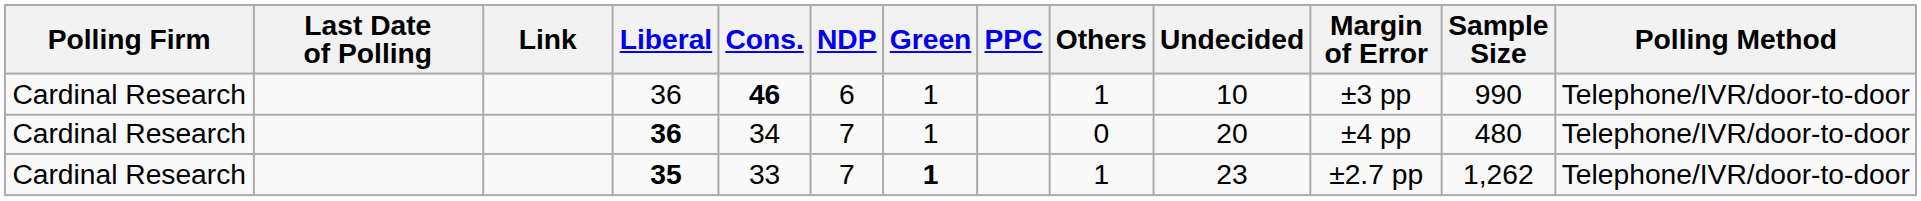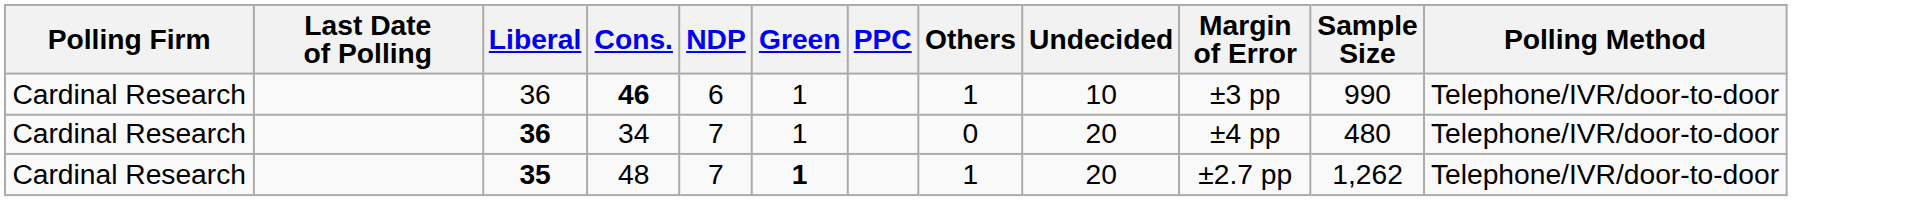- column: (548, 39)
(765, 175) 33 -> (634, 175) 48
(1232, 175) 23 -> (1101, 175) 20
